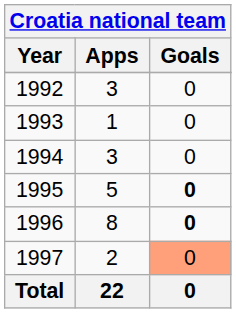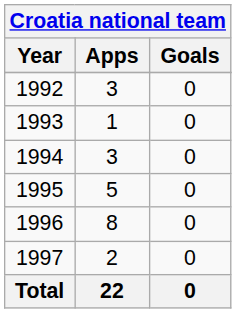(190, 190) bold -> (190, 190) normal
(190, 223) bold -> (190, 223) normal
(190, 257) lightsalmon background -> (190, 257) no background
